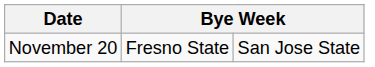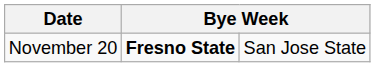(177, 48) normal -> (180, 48) bold
